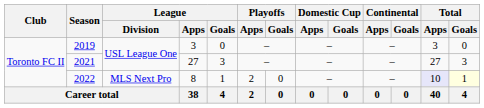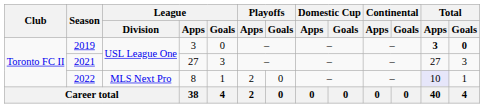(435, 45) normal -> (435, 45) bold
(464, 45) normal -> (464, 45) bold
(464, 78) lightyellow background -> (464, 78) no background
